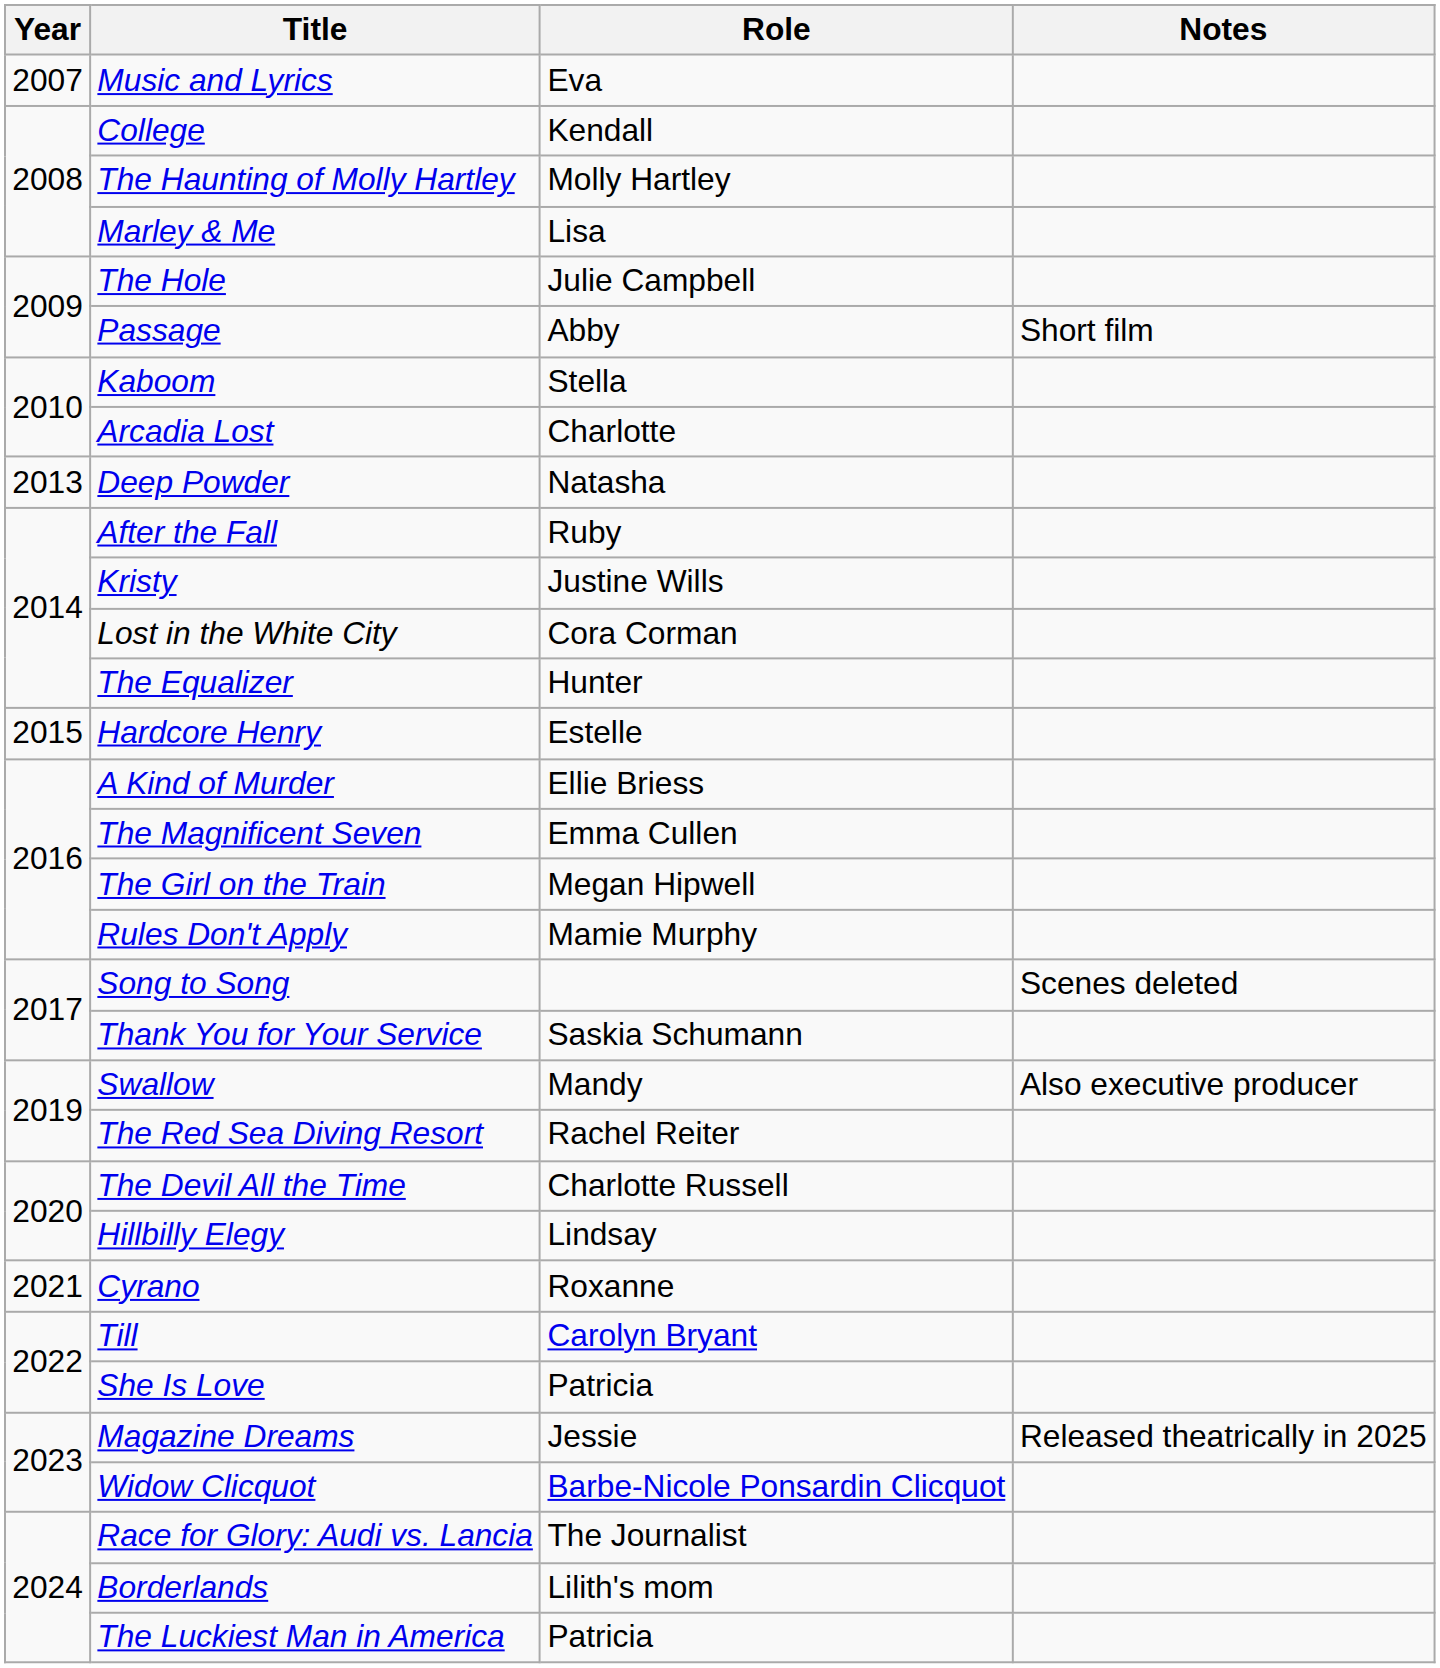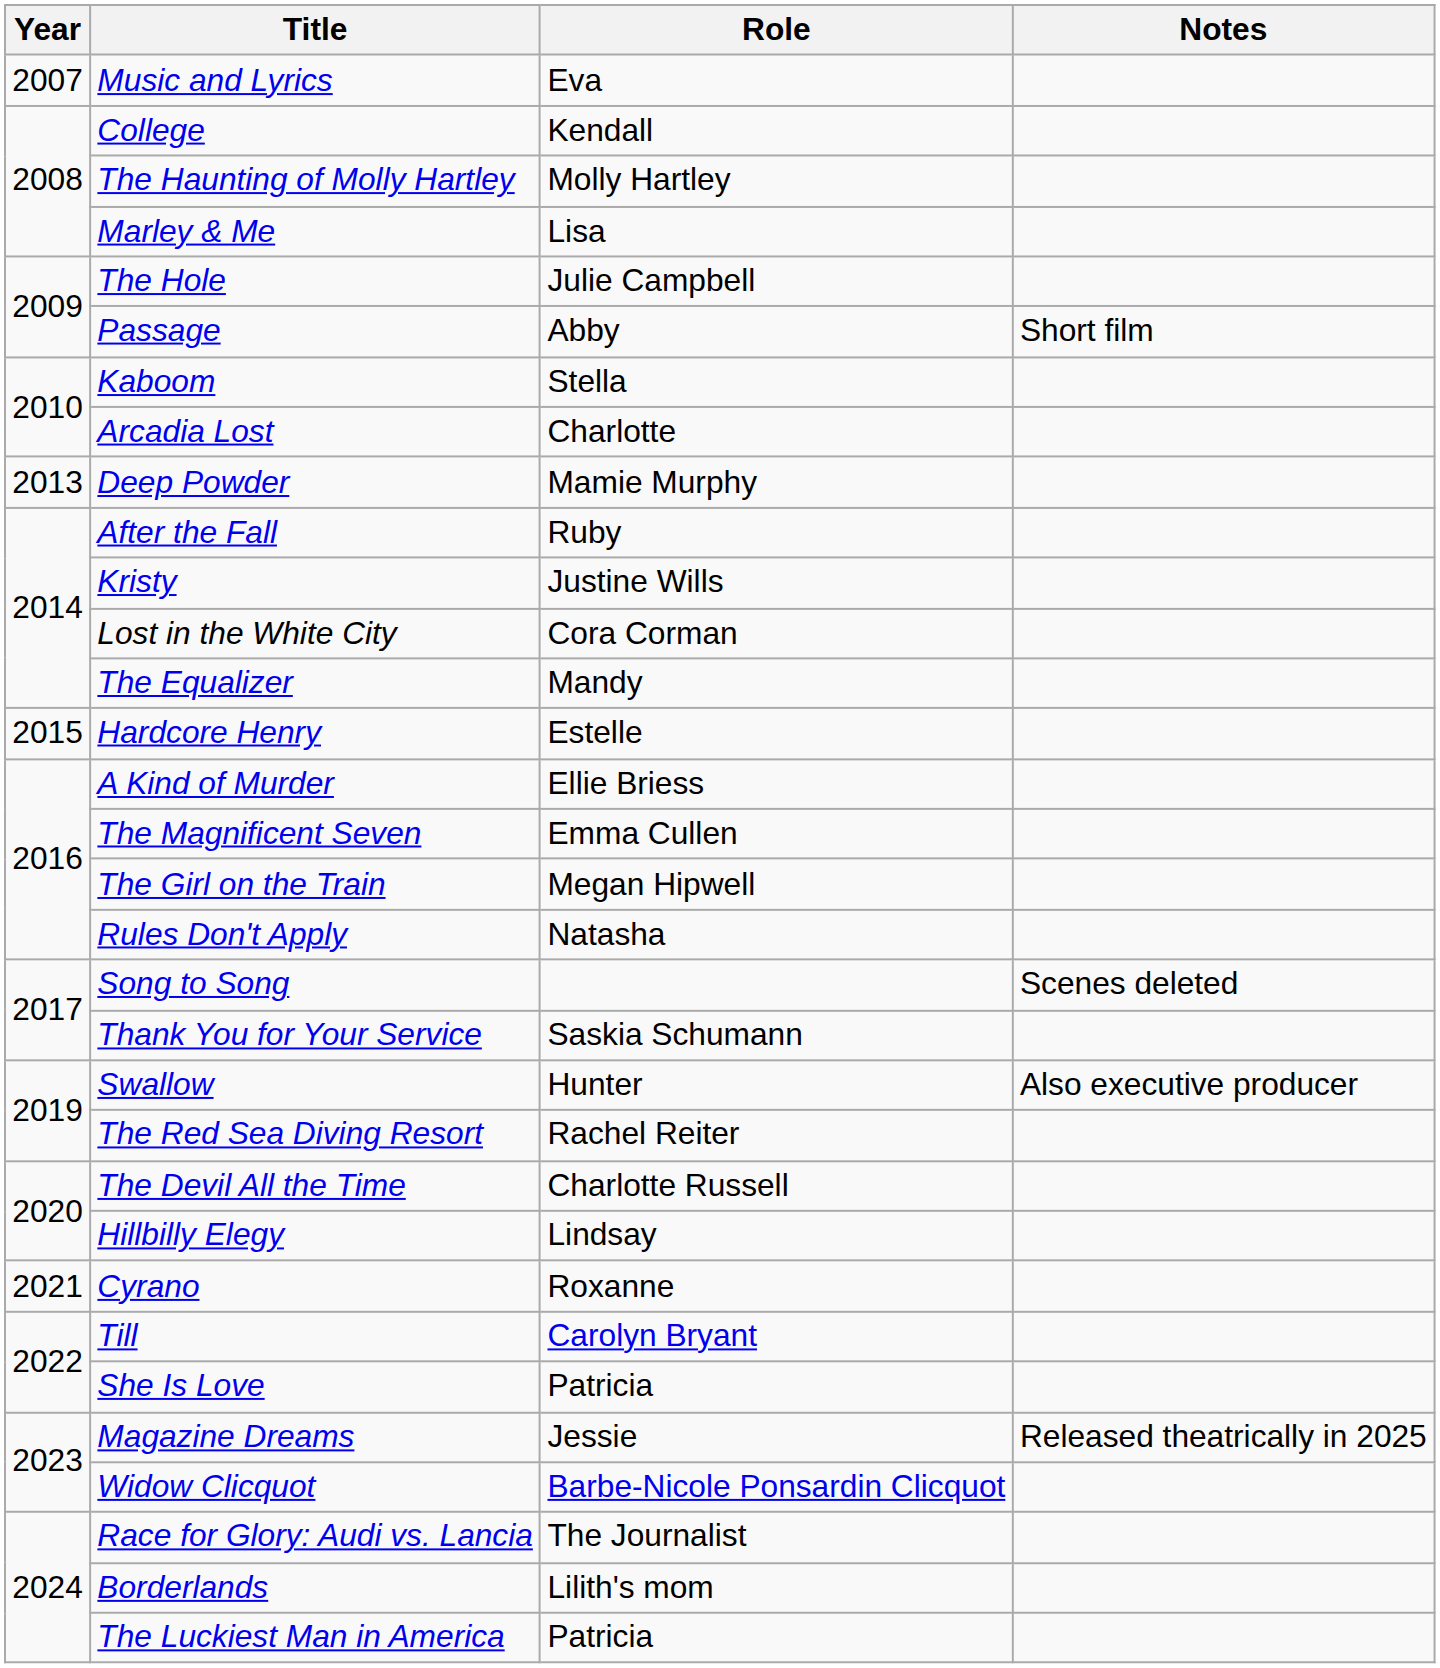(606, 481) Natasha -> (652, 481) Mamie Murphy
(595, 682) Hunter -> (595, 682) Mandy
(652, 933) Mamie Murphy -> (606, 933) Natasha
(595, 1084) Mandy -> (595, 1084) Hunter
